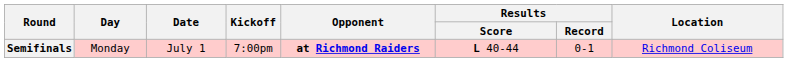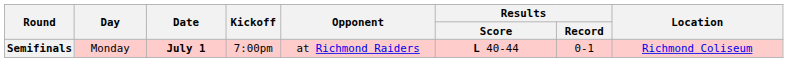(186, 48) normal -> (186, 48) bold
(358, 48) bold -> (358, 48) normal
